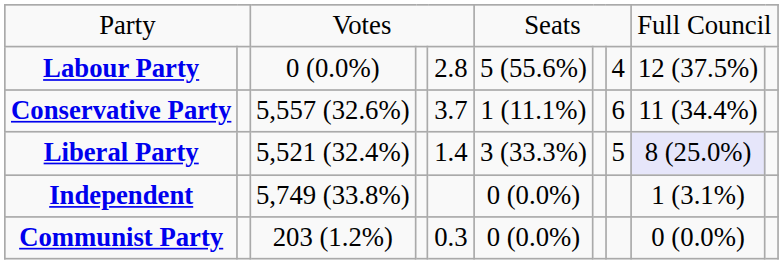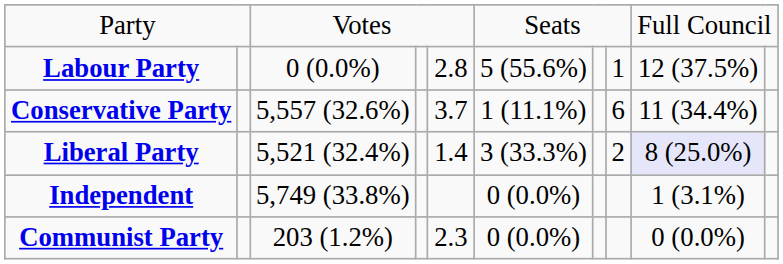(618, 68) 4 -> (618, 68) 1
(618, 152) 5 -> (618, 152) 2
(451, 237) 0.3 -> (451, 237) 2.3
